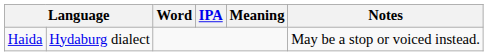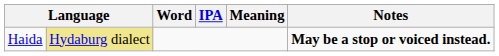(99, 39) no background -> (99, 39) khaki background
(386, 39) normal -> (391, 39) bold
